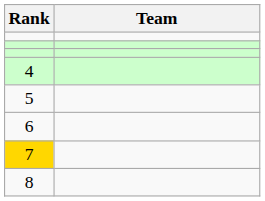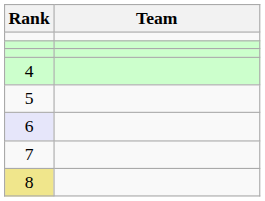(29, 126) no background -> (29, 126) lavender background
(29, 154) gold background -> (29, 154) no background
(29, 182) no background -> (29, 182) khaki background
